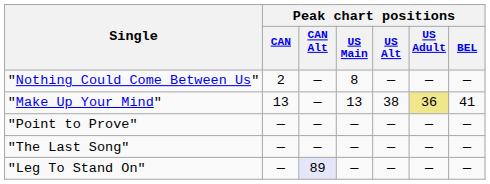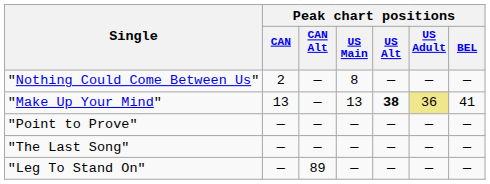(391, 103) normal -> (391, 103) bold
(318, 169) lavender background -> (318, 169) no background
